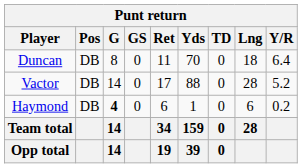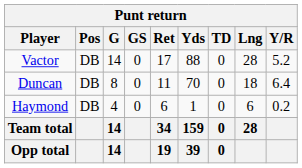rows swapped: (40, 83) <-> (40, 60)
(114, 106) bold -> (114, 106) normal
